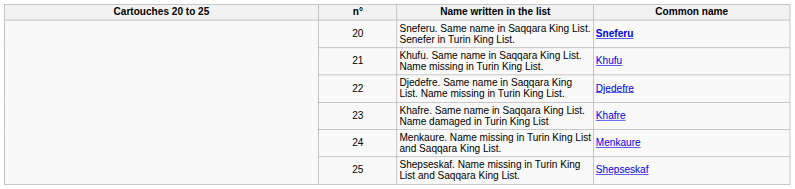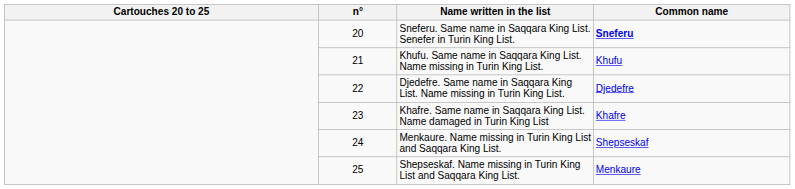(618, 143) Menkaure -> (622, 143) Shepseskaf
(622, 170) Shepseskaf -> (618, 170) Menkaure
